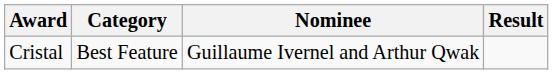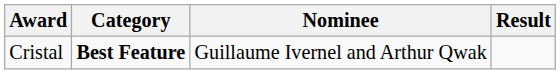(127, 52) normal -> (131, 52) bold
